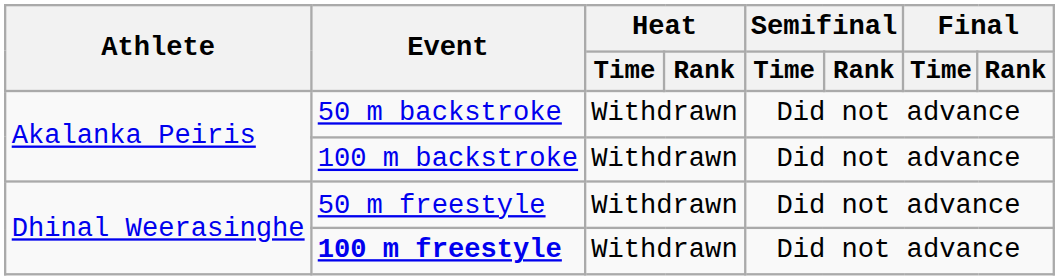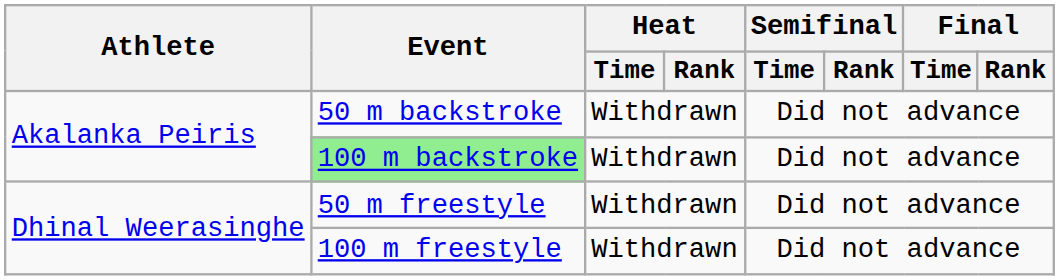(448, 159) no background -> (448, 159) lightgreen background
(440, 251) bold -> (440, 251) normal
